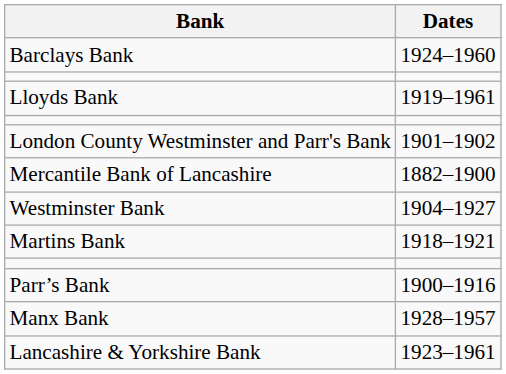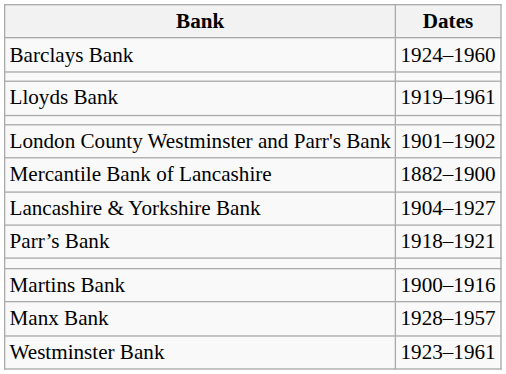(87, 208) Westminster Bank -> (135, 208) Lancashire & Yorkshire Bank
(67, 241) Martins Bank -> (59, 241) Parr’s Bank
(59, 284) Parr’s Bank -> (67, 284) Martins Bank
(135, 351) Lancashire & Yorkshire Bank -> (87, 351) Westminster Bank
